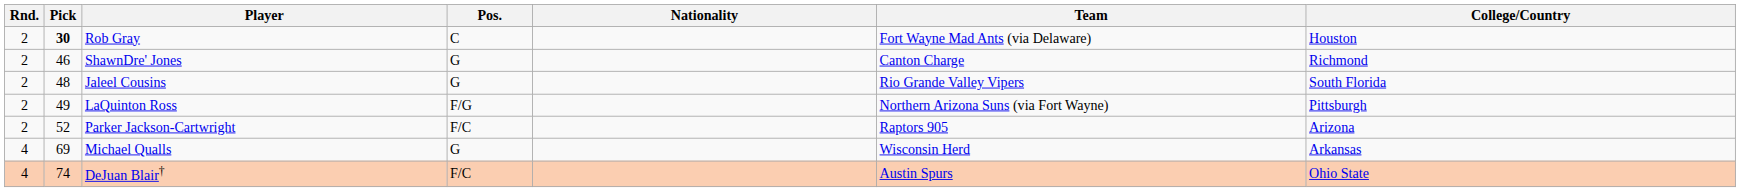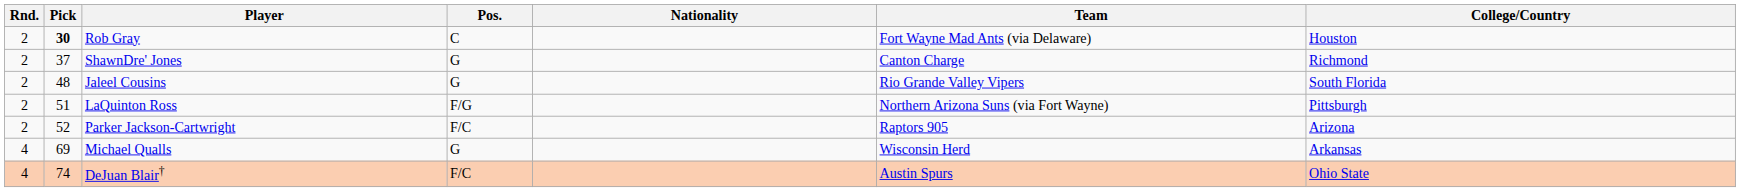(63, 60) 46 -> (63, 60) 37
(63, 104) 49 -> (63, 104) 51
